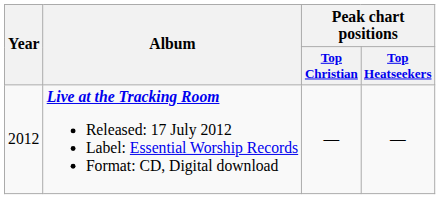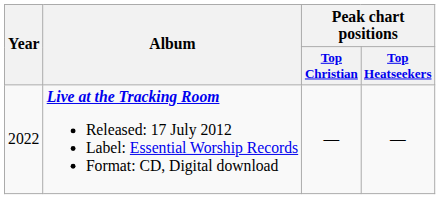(24, 139) 2012 -> (24, 139) 2022
